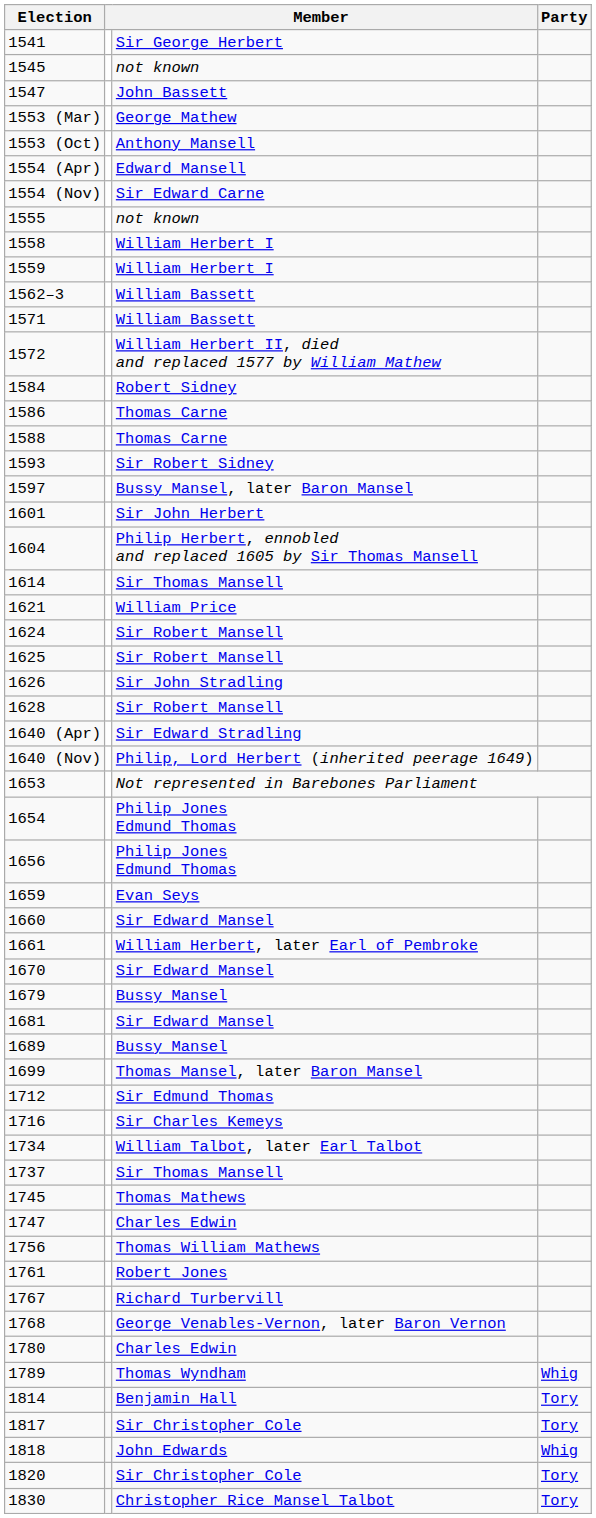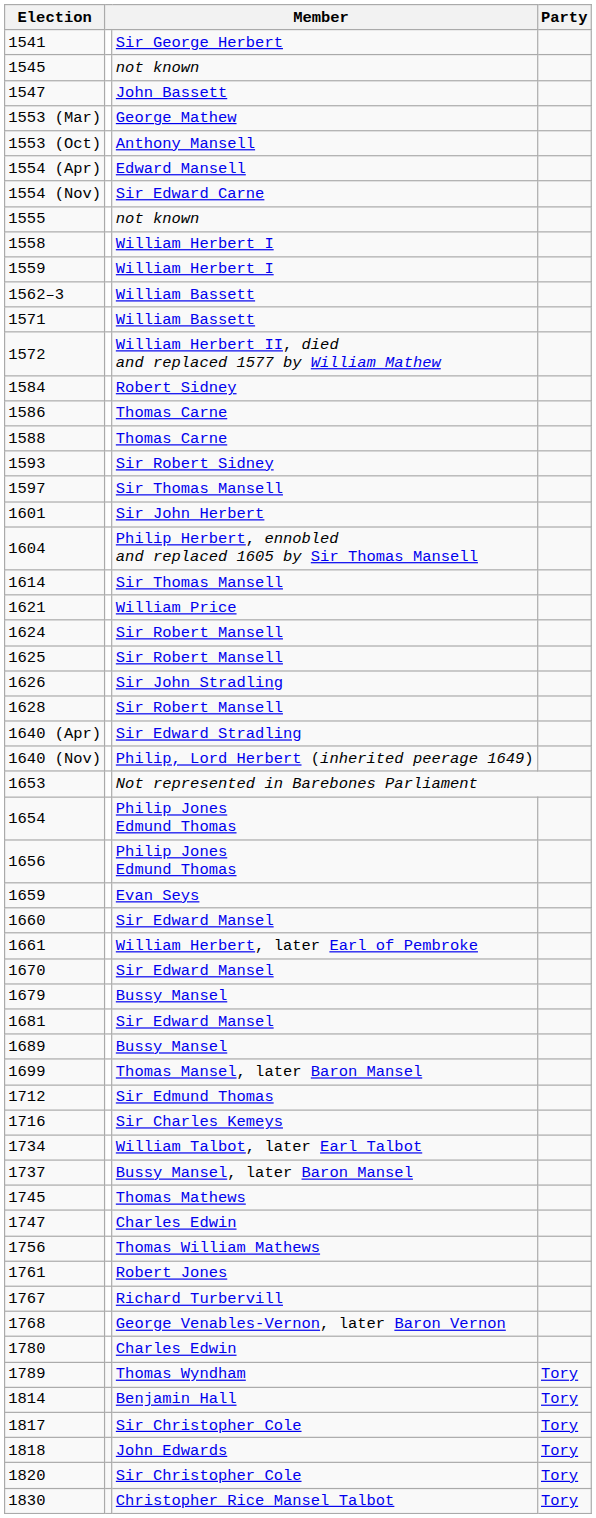(264, 489) Bussy Mansel, later Baron Mansel -> (199, 489) Sir Thomas Mansell
(199, 1173) Sir Thomas Mansell -> (264, 1173) Bussy Mansel, later Baron Mansel
(560, 1374) Whig -> (560, 1374) Tory
(560, 1450) Whig -> (560, 1450) Tory
